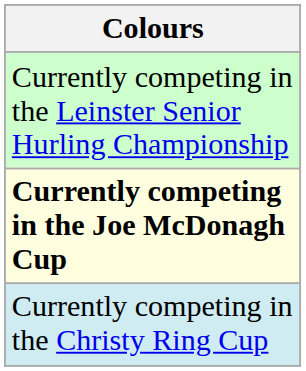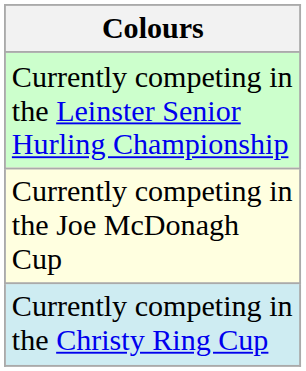(148, 225) bold -> (152, 225) normal
